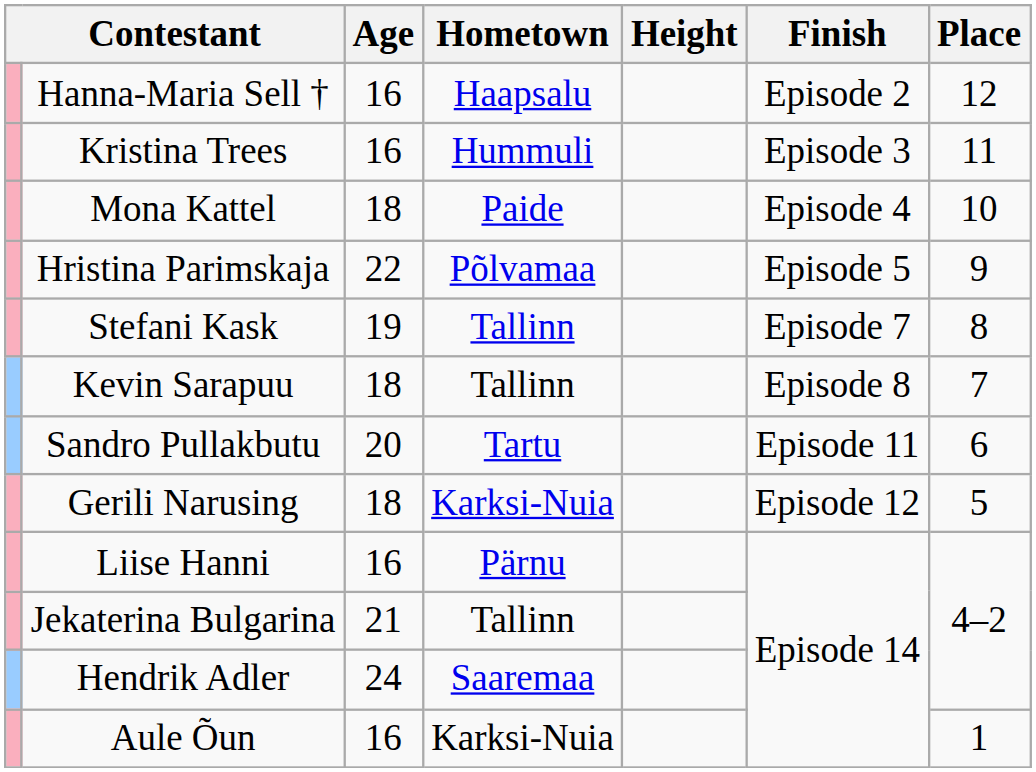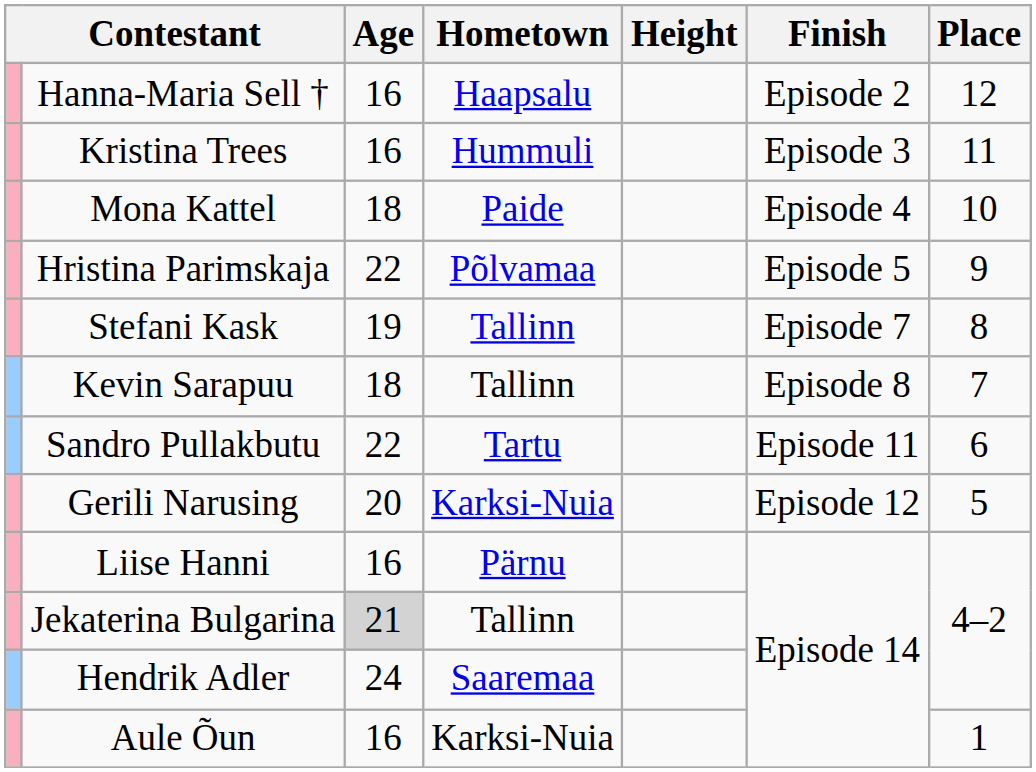(383, 444) 20 -> (383, 444) 22
(383, 502) 18 -> (383, 502) 20
(383, 619) no background -> (383, 619) lightgrey background
